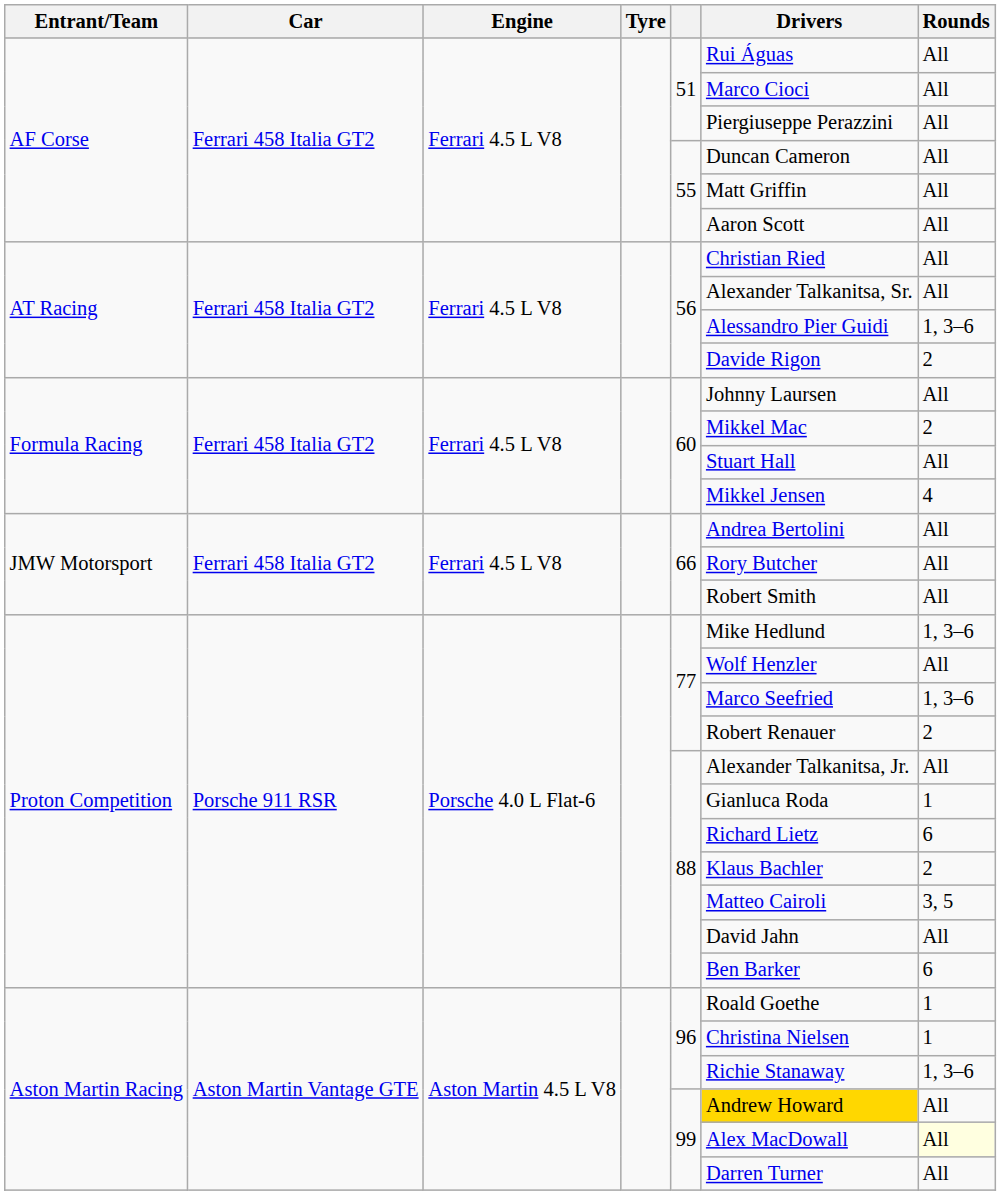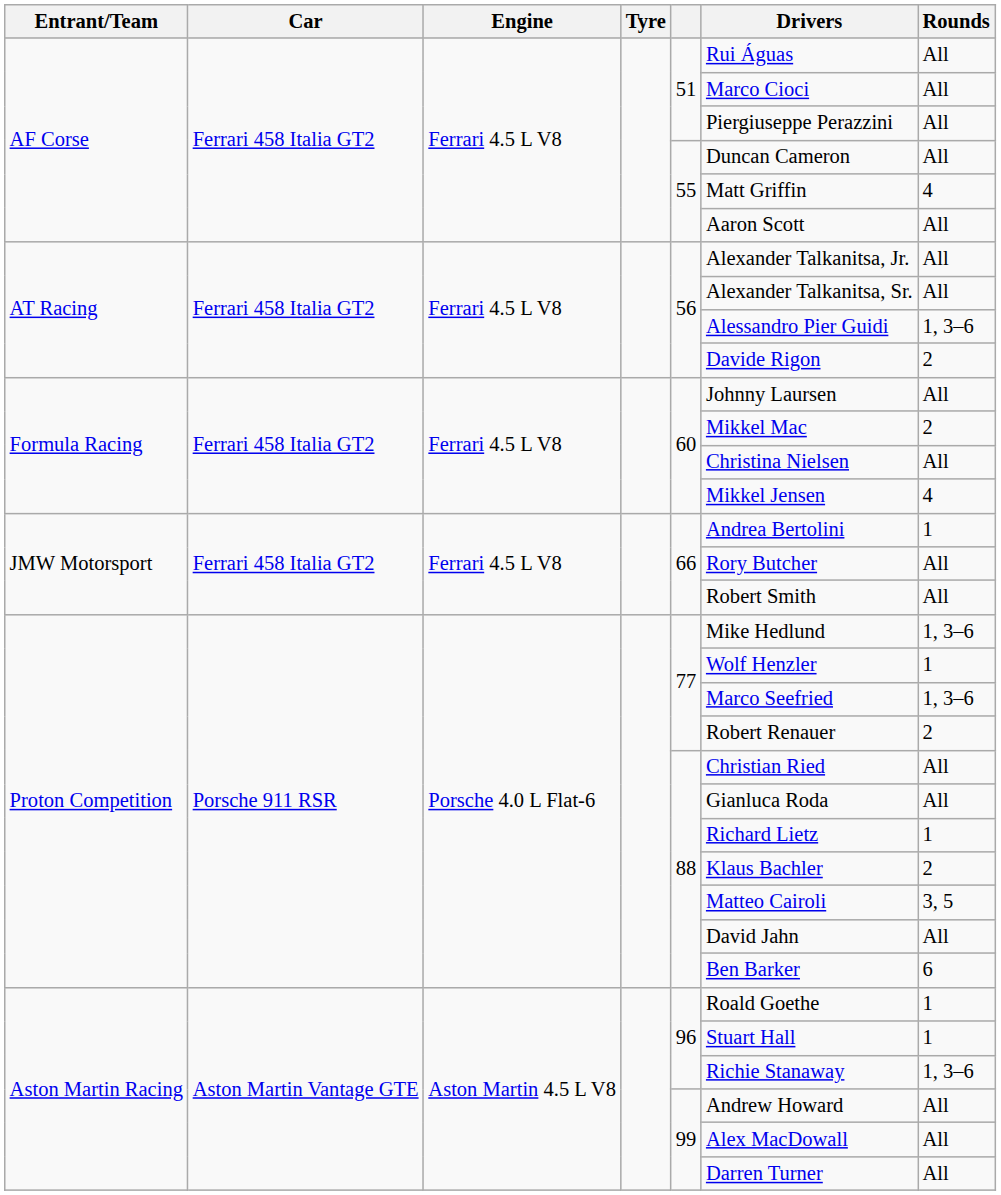(936, 190) All -> (928, 190) 4
(766, 258) Christian Ried -> (808, 258) Alexander Talkanitsa, Jr.
(751, 461) Stuart Hall -> (777, 461) Christina Nielsen
(936, 529) All -> (928, 529) 1
(936, 664) All -> (928, 664) 1
(808, 766) Alexander Talkanitsa, Jr. -> (766, 766) Christian Ried
(928, 800) 1 -> (936, 800) All
(928, 834) 6 -> (928, 834) 1
(777, 1037) Christina Nielsen -> (751, 1037) Stuart Hall
(775, 1105) gold background -> (775, 1105) no background
(936, 1139) lightyellow background -> (936, 1139) no background
